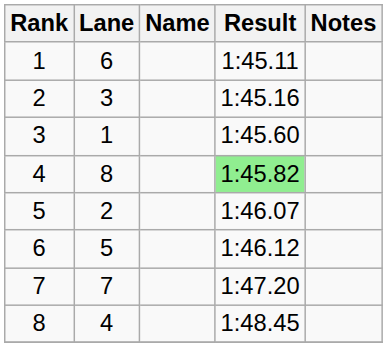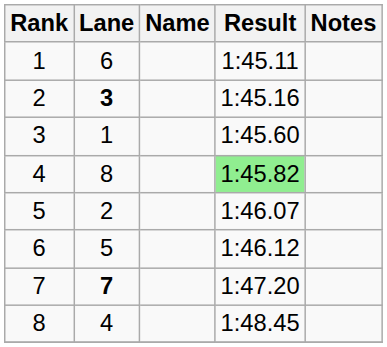(107, 98) normal -> (107, 98) bold
(107, 286) normal -> (107, 286) bold
